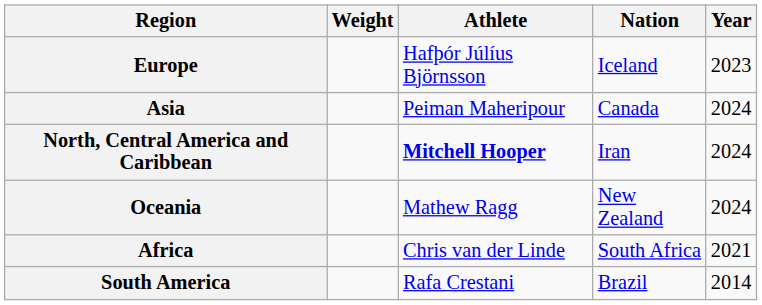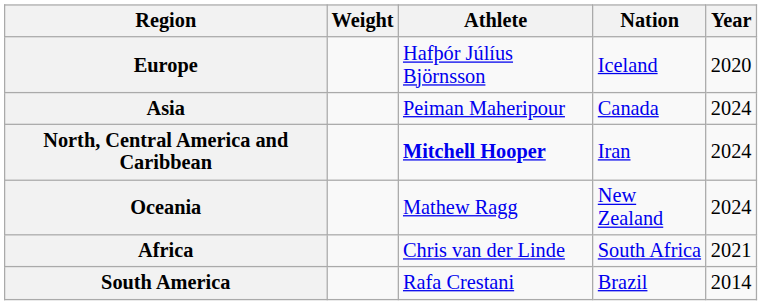(731, 64) 2023 -> (731, 64) 2020
